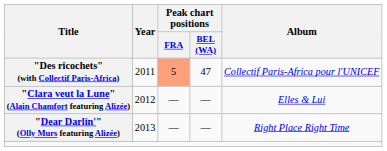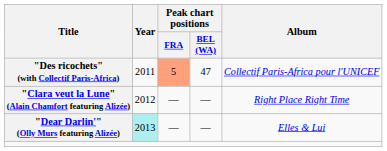(302, 99) Elles & Lui -> (302, 99) Right Place Right Time
(145, 127) no background -> (145, 127) paleturquoise background
(302, 127) Right Place Right Time -> (302, 127) Elles & Lui
